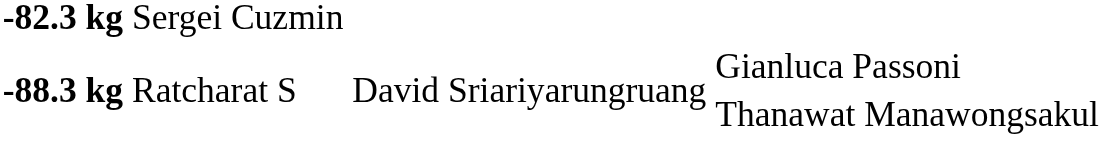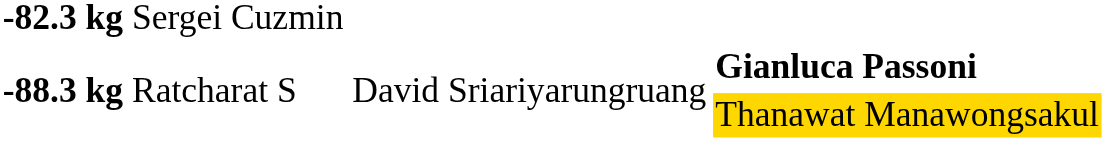(838, 65) normal -> (846, 65) bold
(907, 114) no background -> (907, 114) gold background
